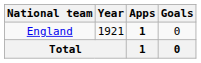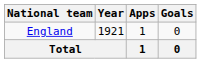(142, 31) bold -> (142, 31) normal
